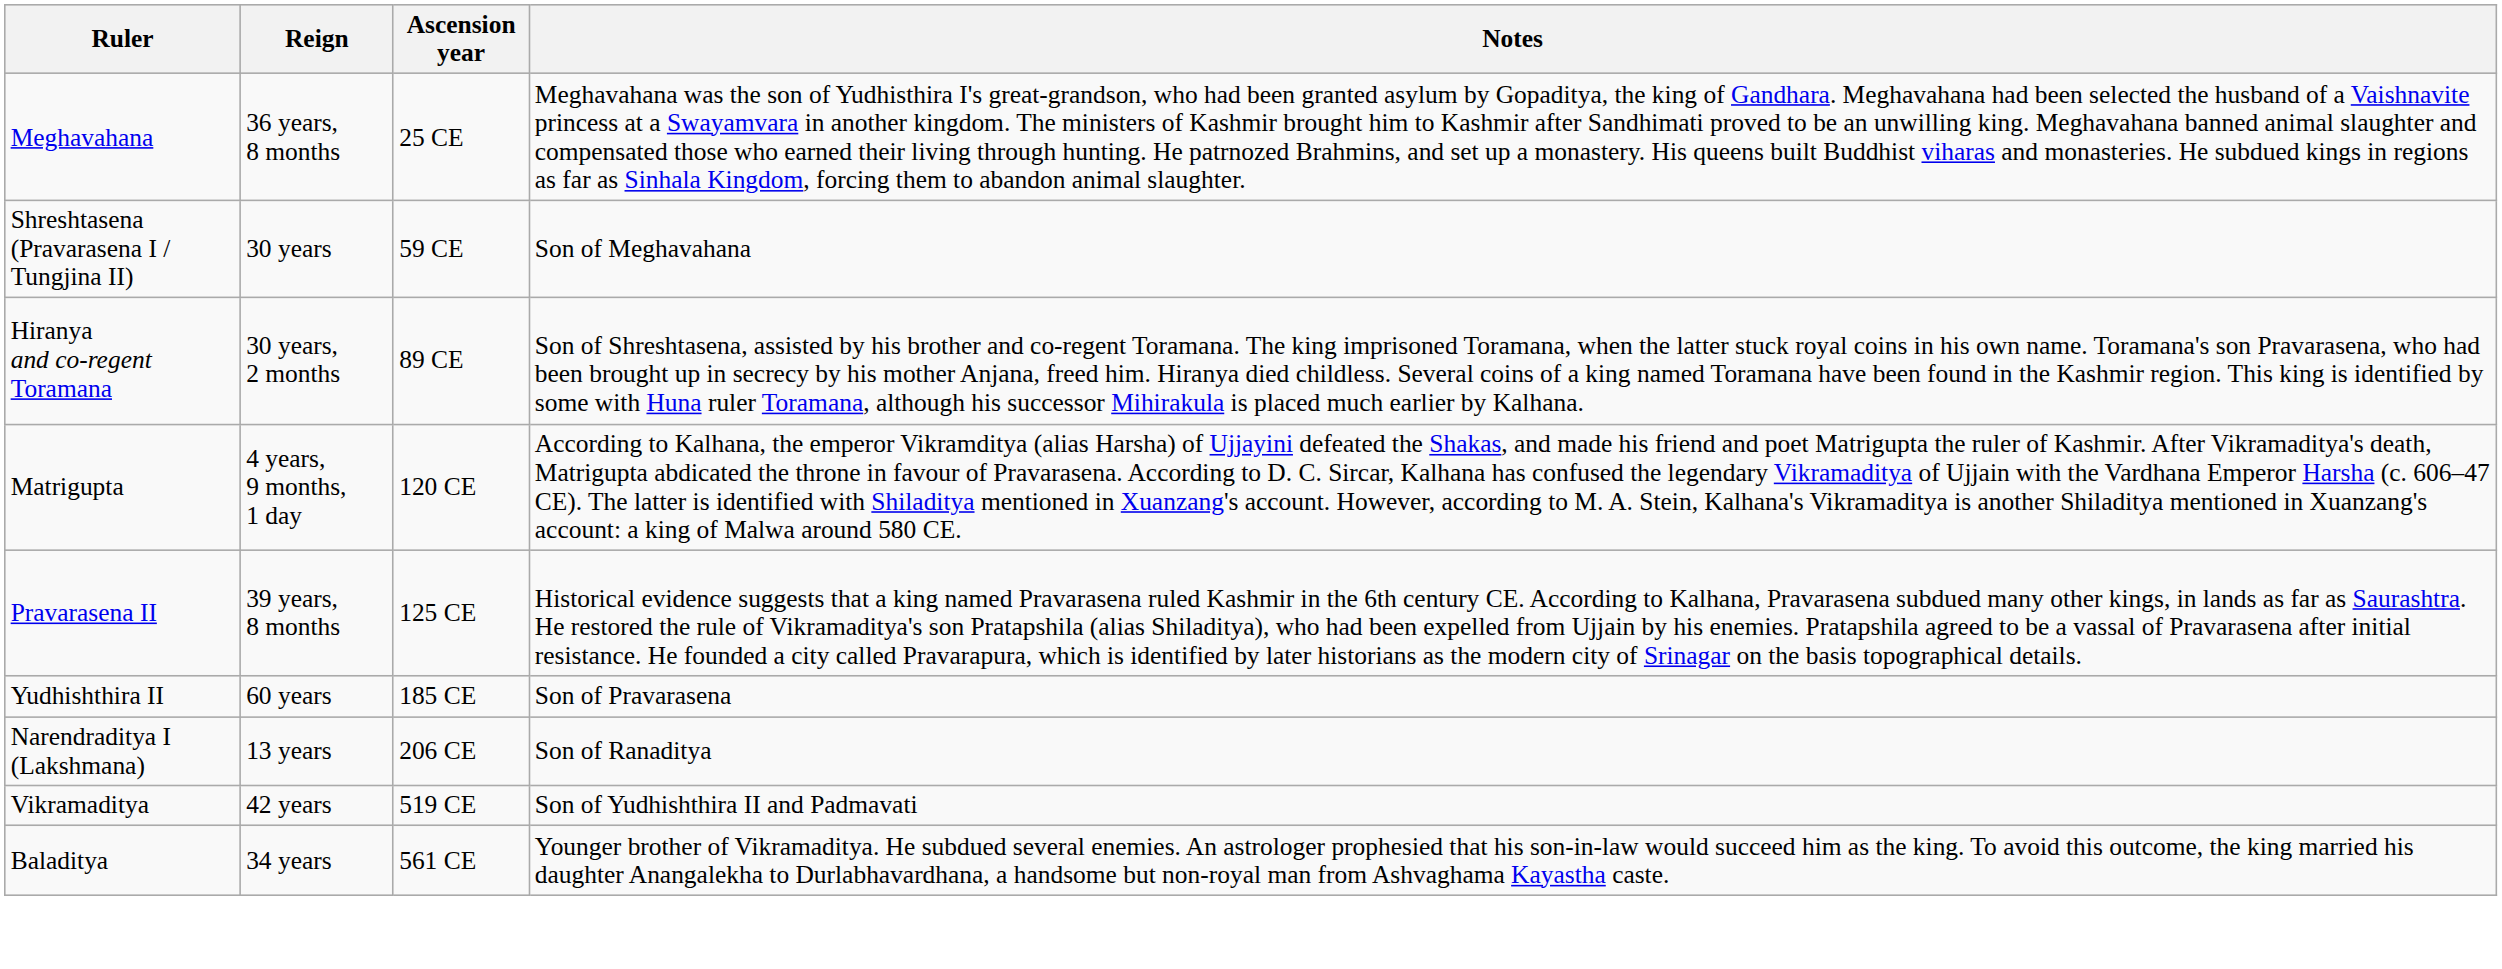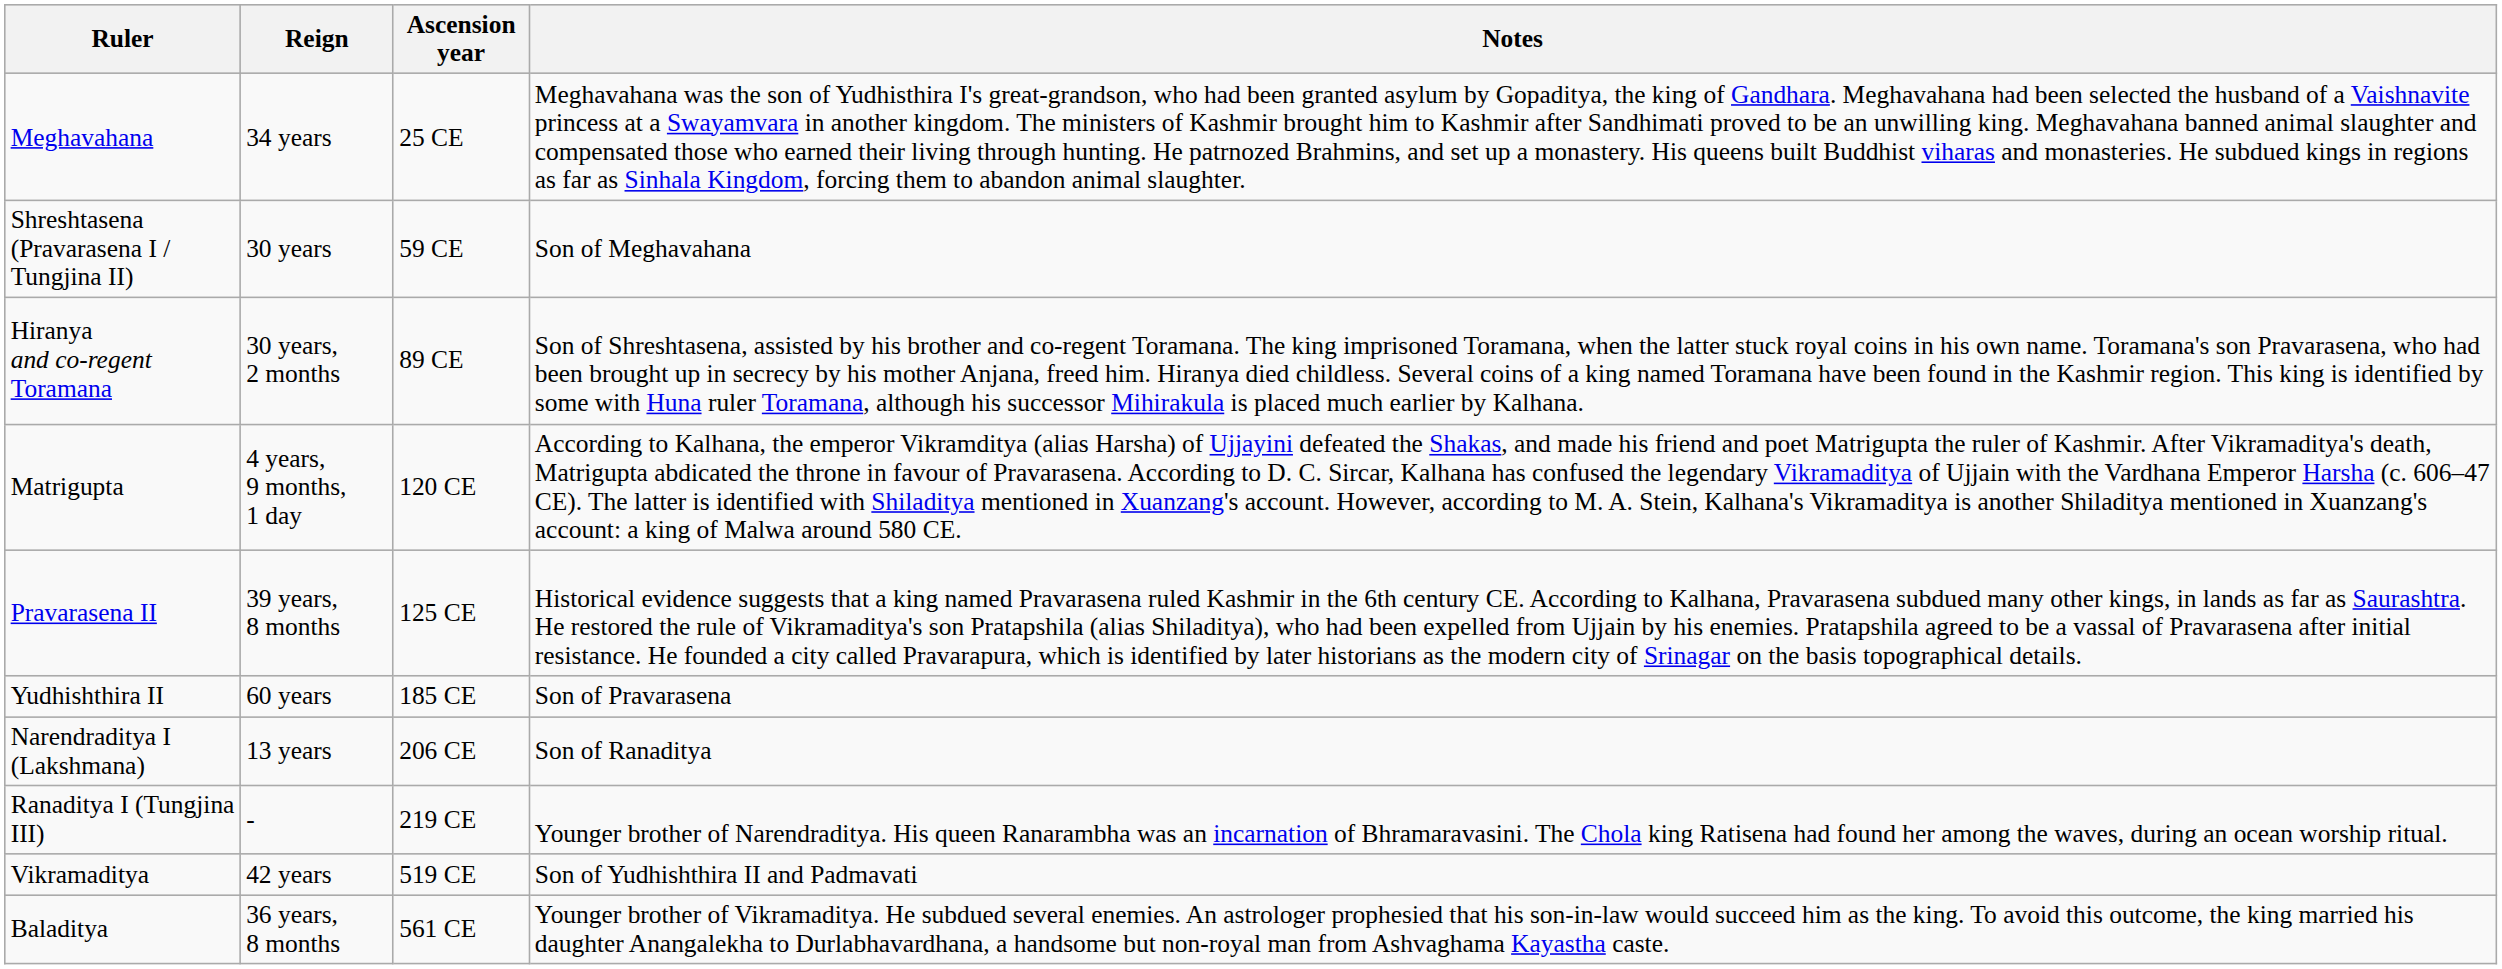(293, 136) 36 years, 8 months -> (289, 136) 34 years
+ row: (123, 819)
(289, 860) 34 years -> (293, 928) 36 years, 8 months
